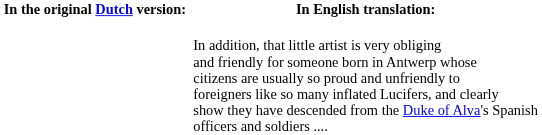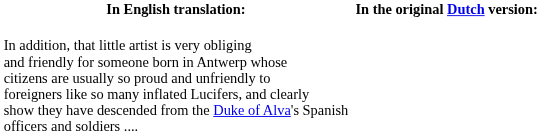columns swapped: (95, 9) <-> (366, 9)
